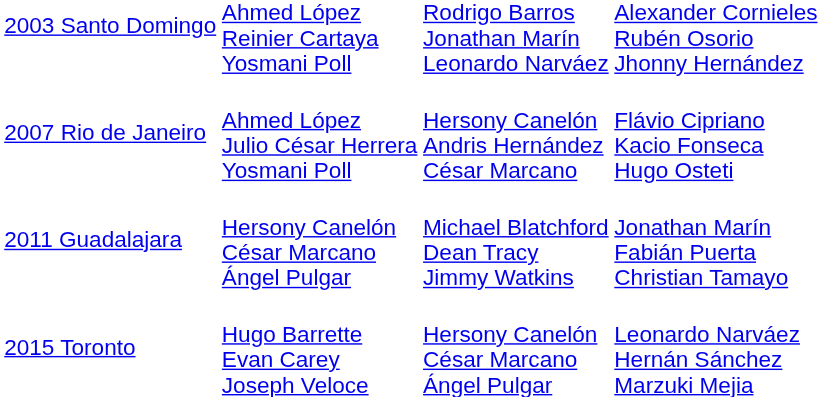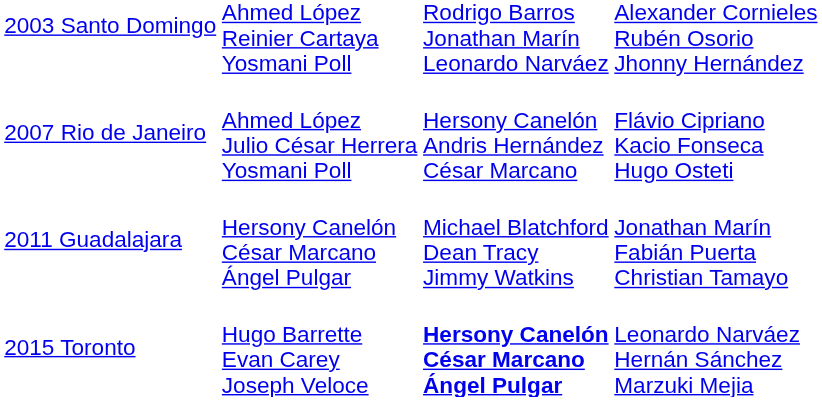(510, 359) normal -> (516, 359) bold
